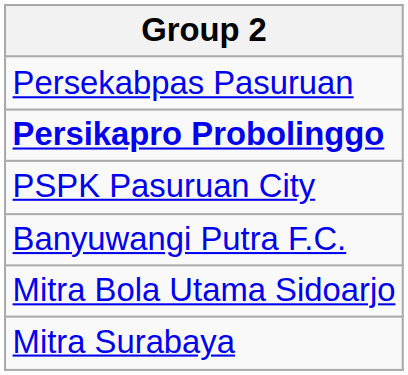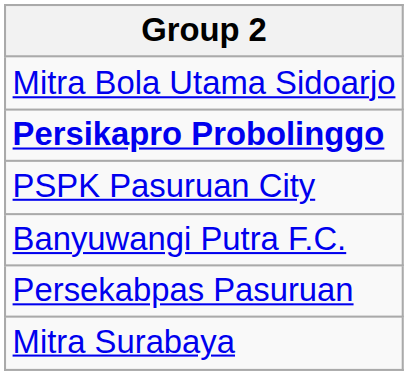(183, 82) Persekabpas Pasuruan -> (204, 82) Mitra Bola Utama Sidoarjo
(204, 290) Mitra Bola Utama Sidoarjo -> (183, 290) Persekabpas Pasuruan
